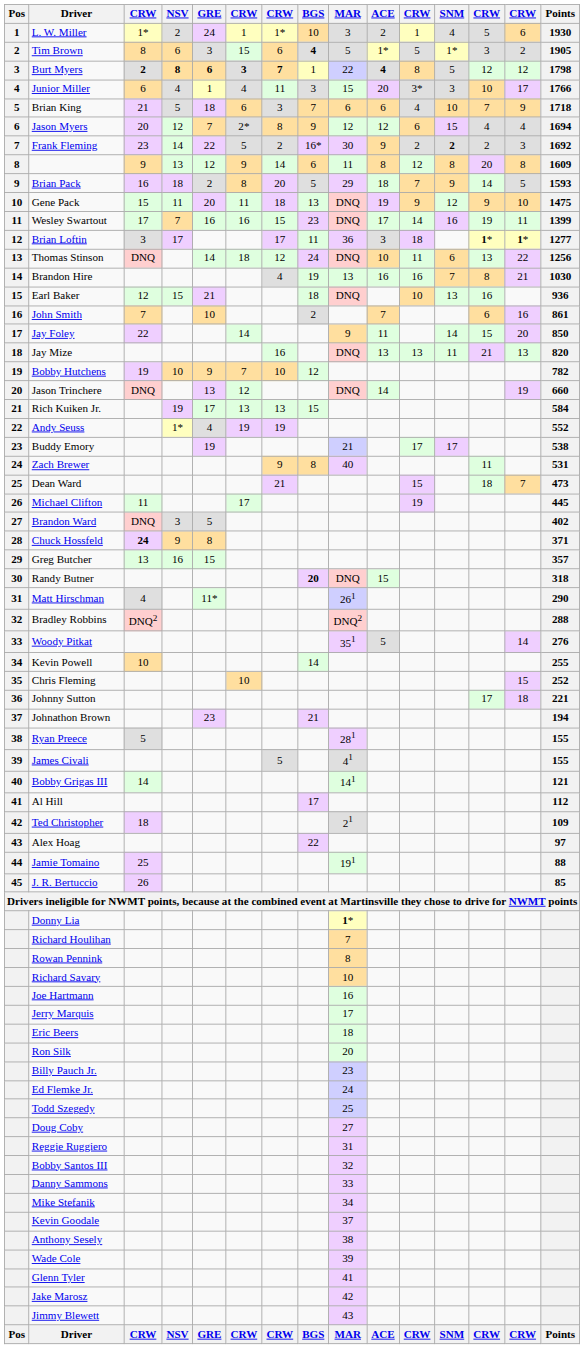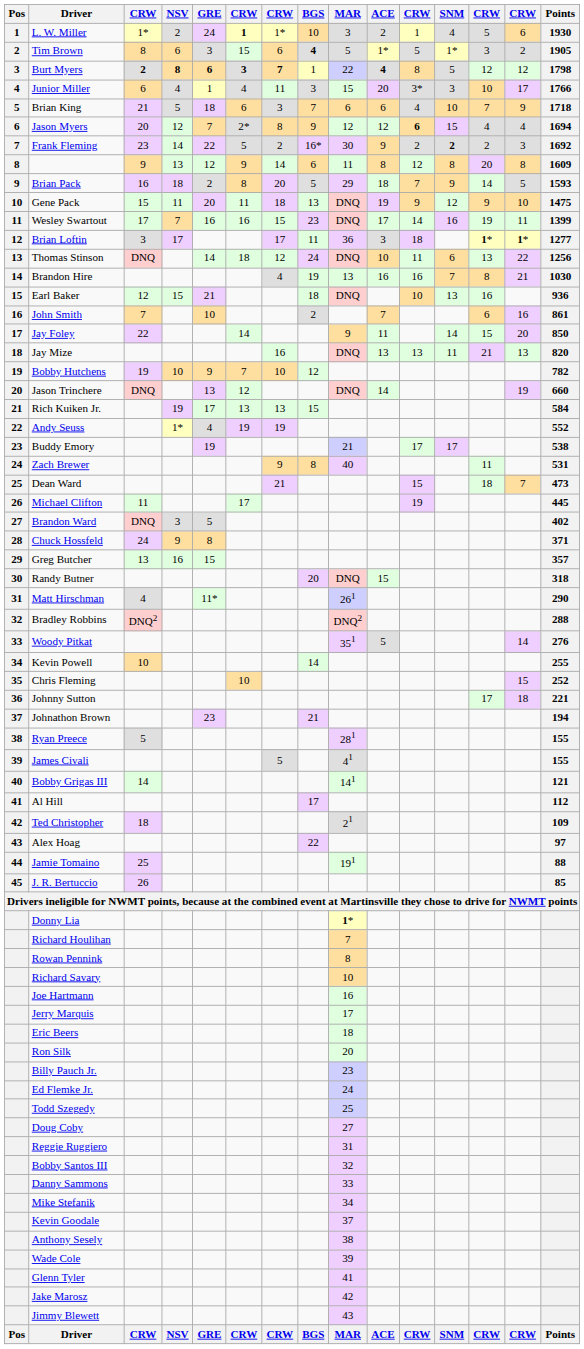(244, 33) normal -> (244, 33) bold
(417, 127) normal -> (417, 127) bold
(143, 541) bold -> (143, 541) normal
(313, 578) bold -> (313, 578) normal
